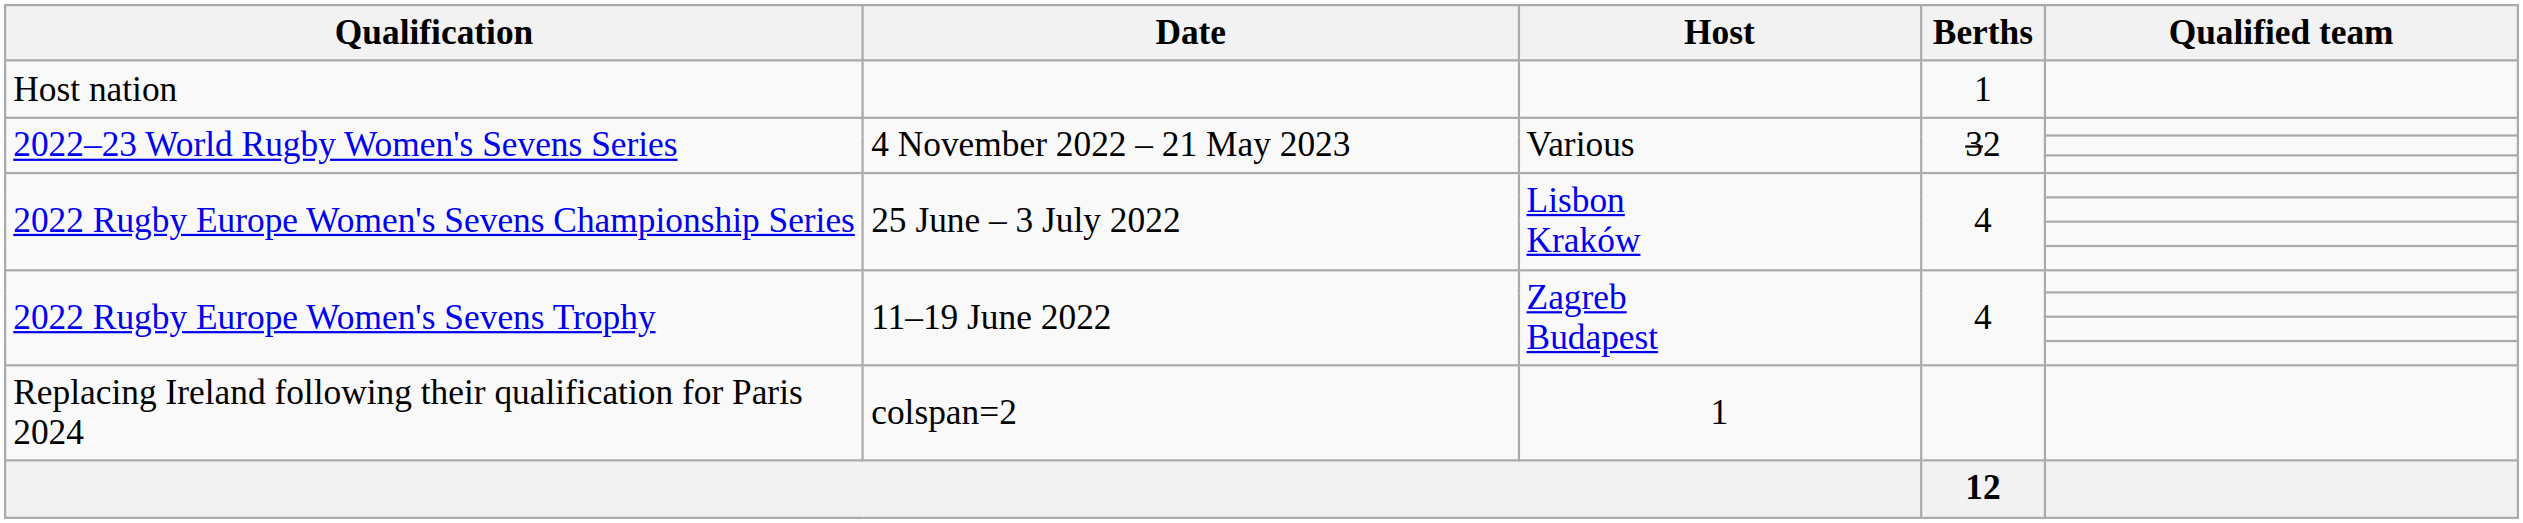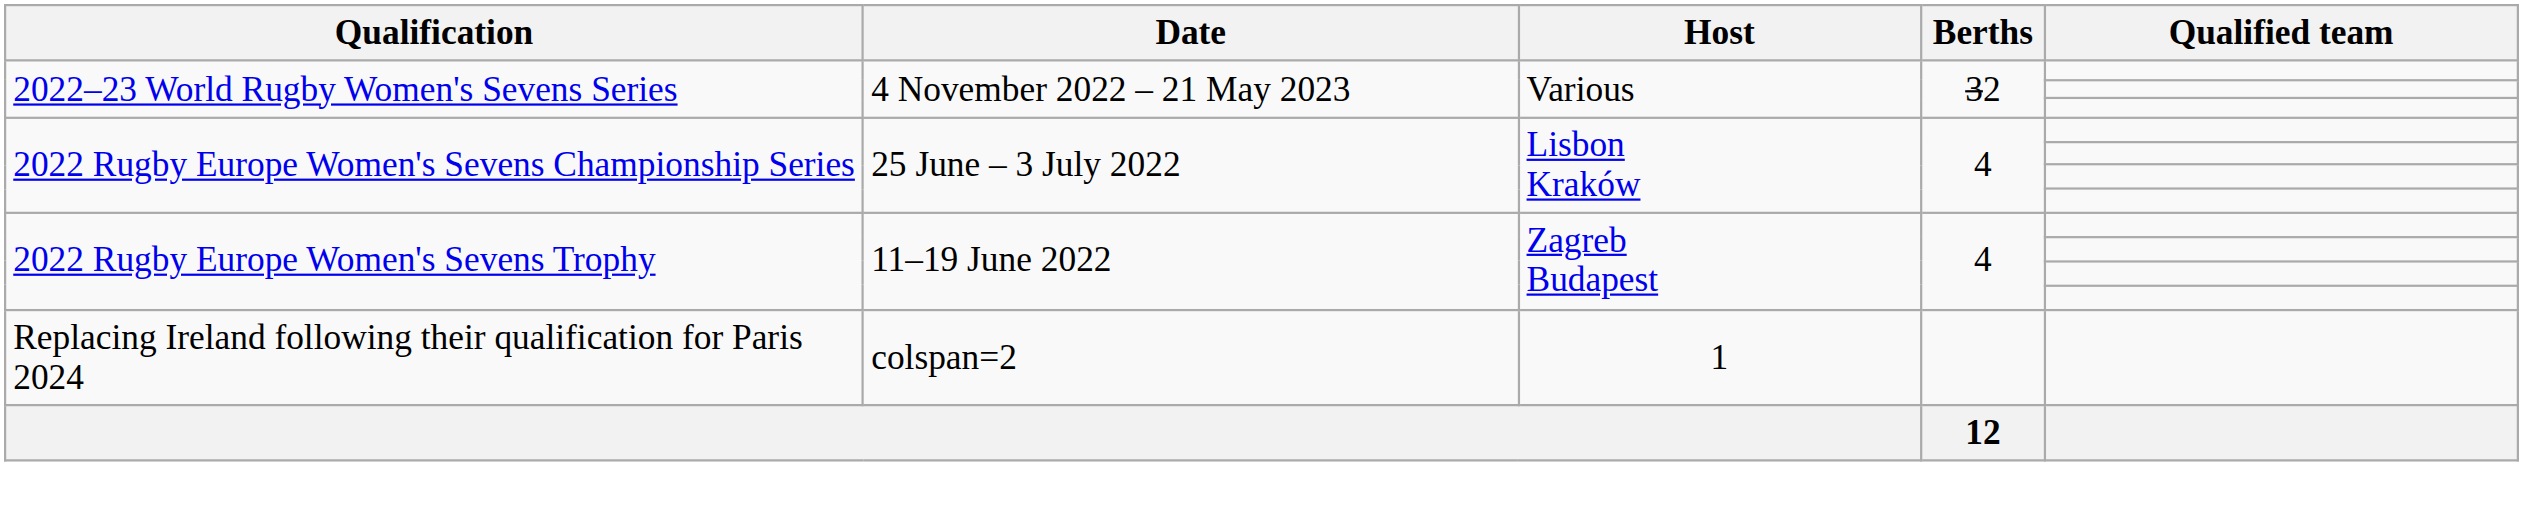- row: (95, 88)
